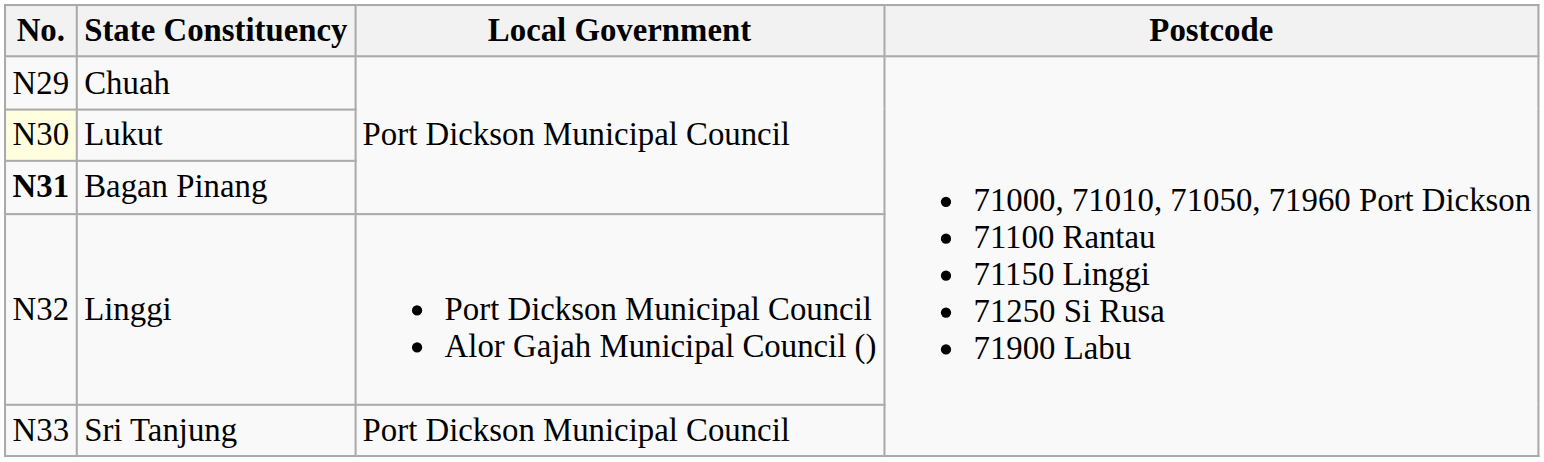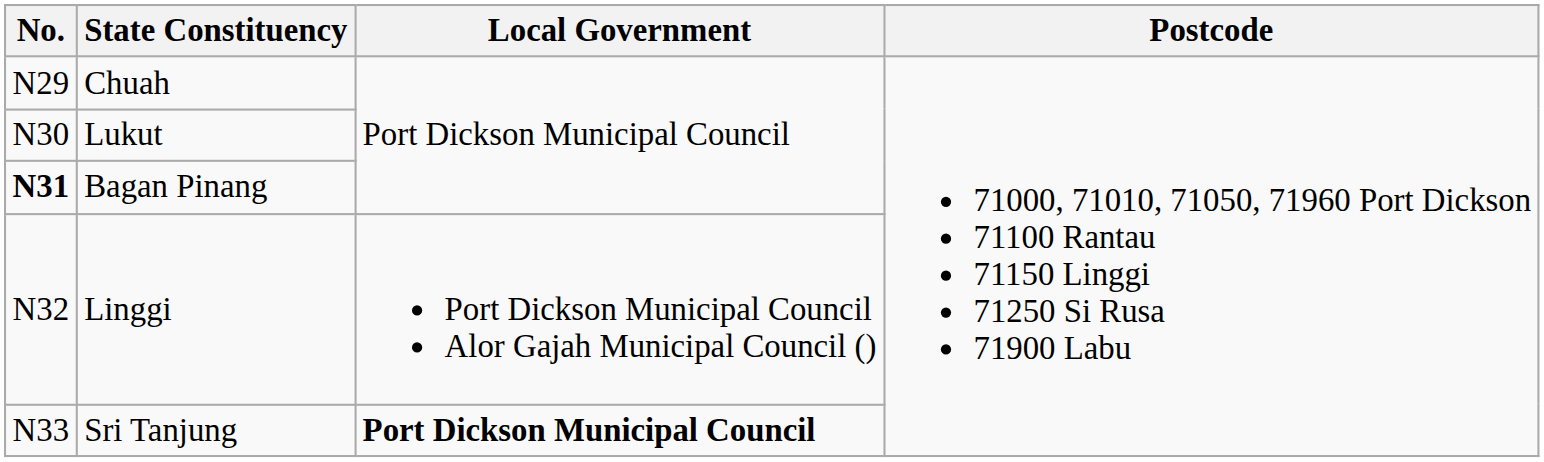(41, 134) lightyellow background -> (41, 134) no background
(576, 430) normal -> (589, 430) bold
